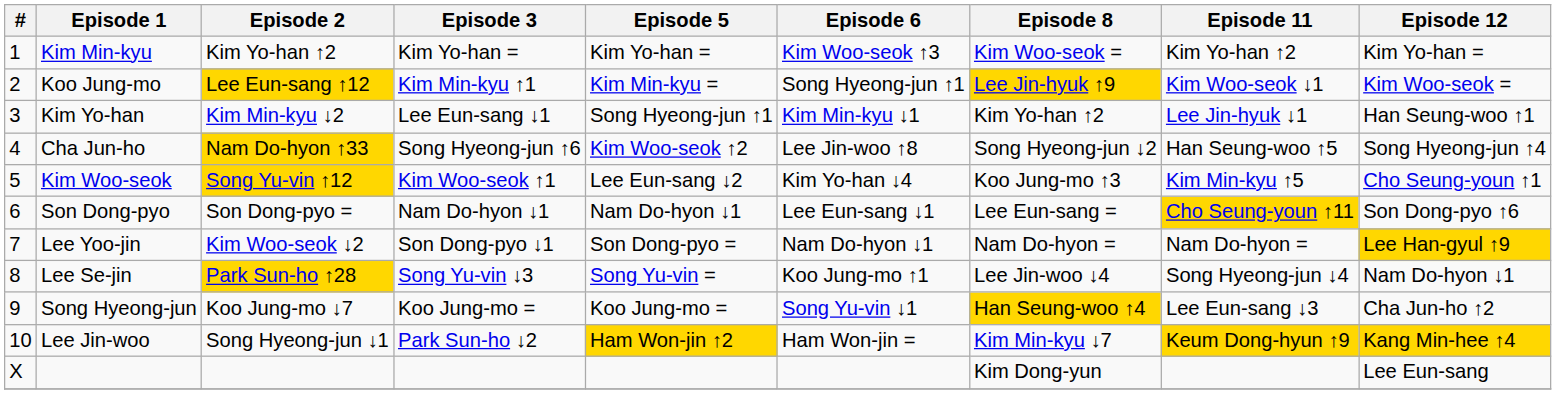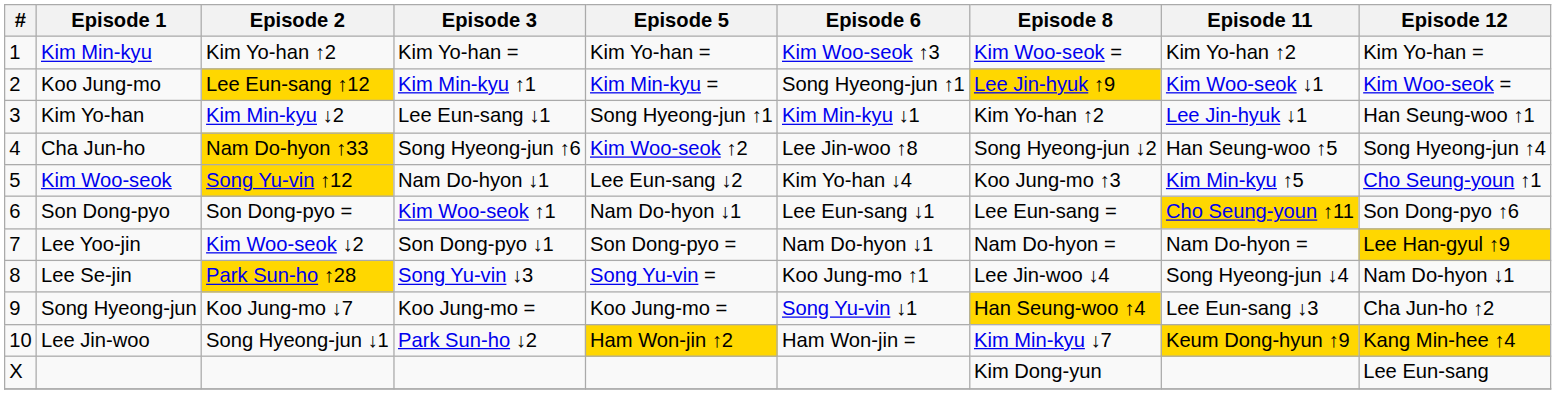(477, 180) Kim Woo-seok ↑1 -> (474, 180) Nam Do-hyon ↓1
(474, 212) Nam Do-hyon ↓1 -> (477, 212) Kim Woo-seok ↑1
